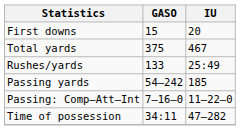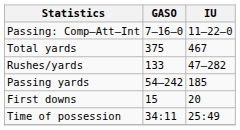rows swapped: (42, 31) <-> (73, 99)
(204, 65) 25:49 -> (207, 65) 47–282
(207, 116) 47–282 -> (204, 116) 25:49
